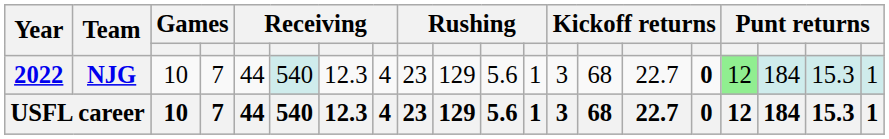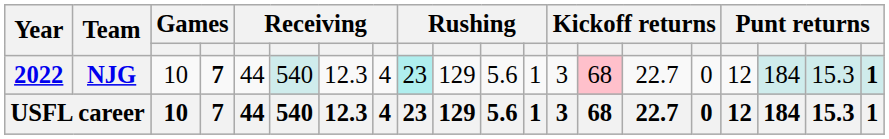(218, 74) normal -> (218, 74) bold
(415, 74) no background -> (415, 74) paleturquoise background
(600, 74) no background -> (600, 74) pink background
(706, 74) bold -> (706, 74) normal
(739, 74) lightgreen background -> (739, 74) no background
(872, 74) normal -> (872, 74) bold
